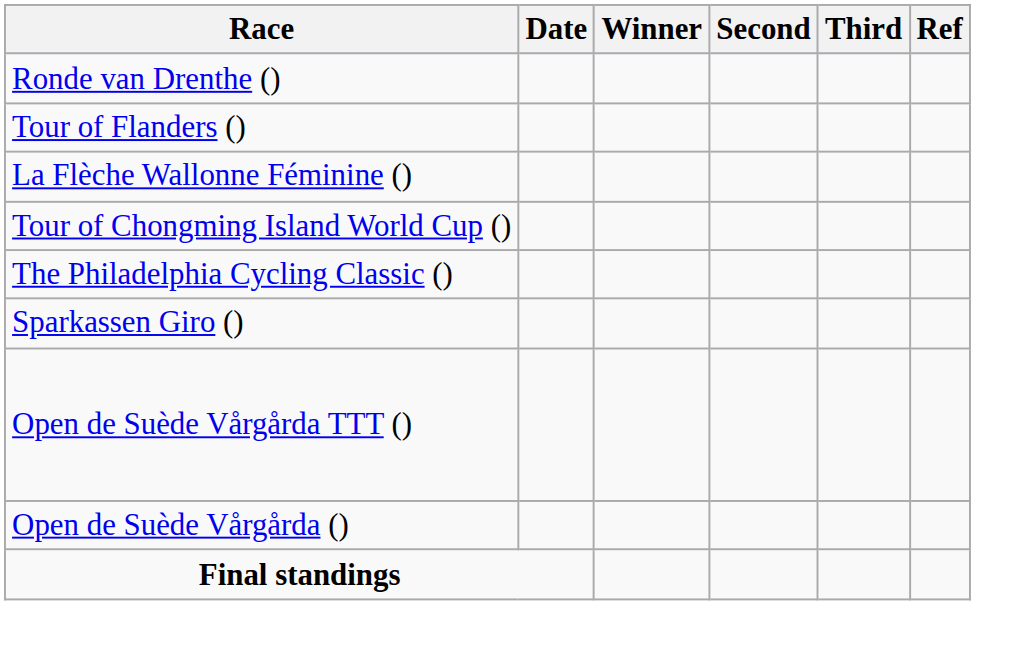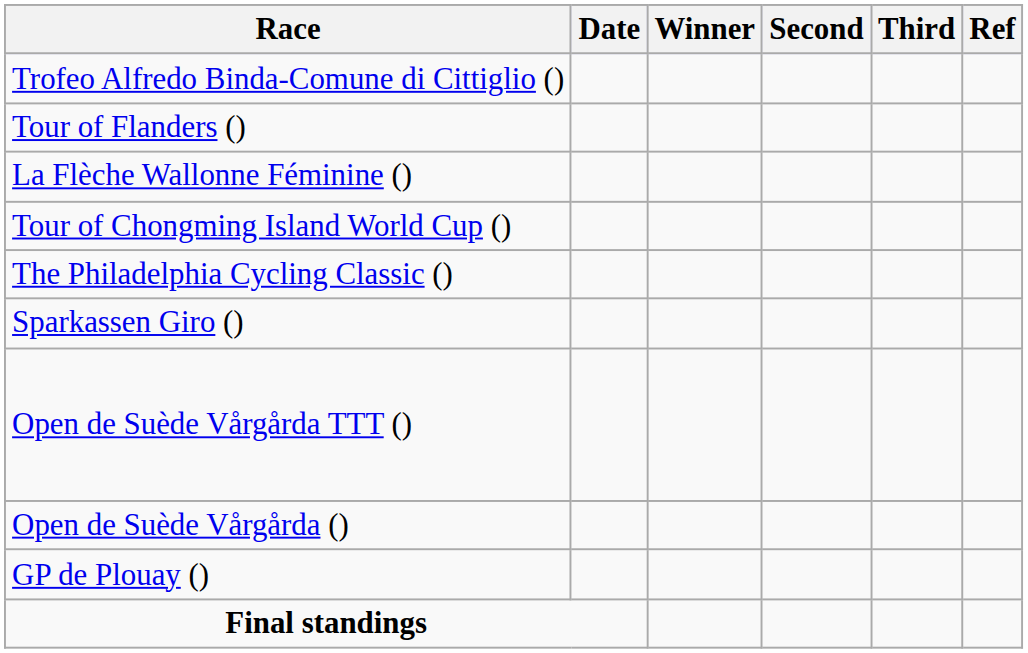- row: (146, 77)
+ row: (288, 77)
+ row: (111, 573)
